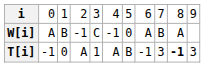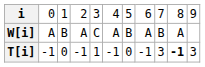(80, 33) -1 -> (84, 33) A
(113, 33) -1 -> (116, 33) A
(129, 33) 0 -> (129, 33) B
(84, 52) A -> (80, 52) -1
(116, 52) A -> (113, 52) -1
(129, 52) B -> (129, 52) 0
